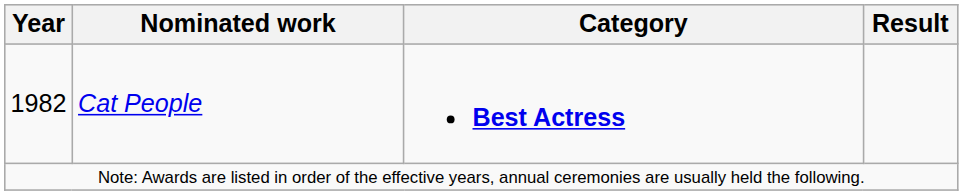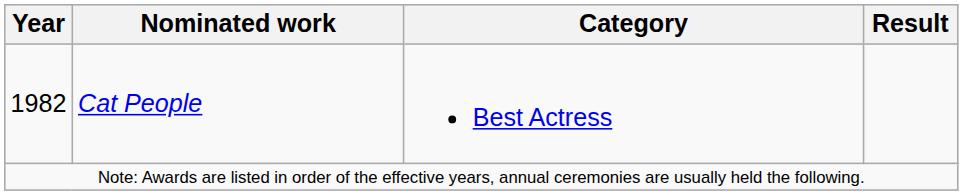(633, 118) bold -> (633, 118) normal
